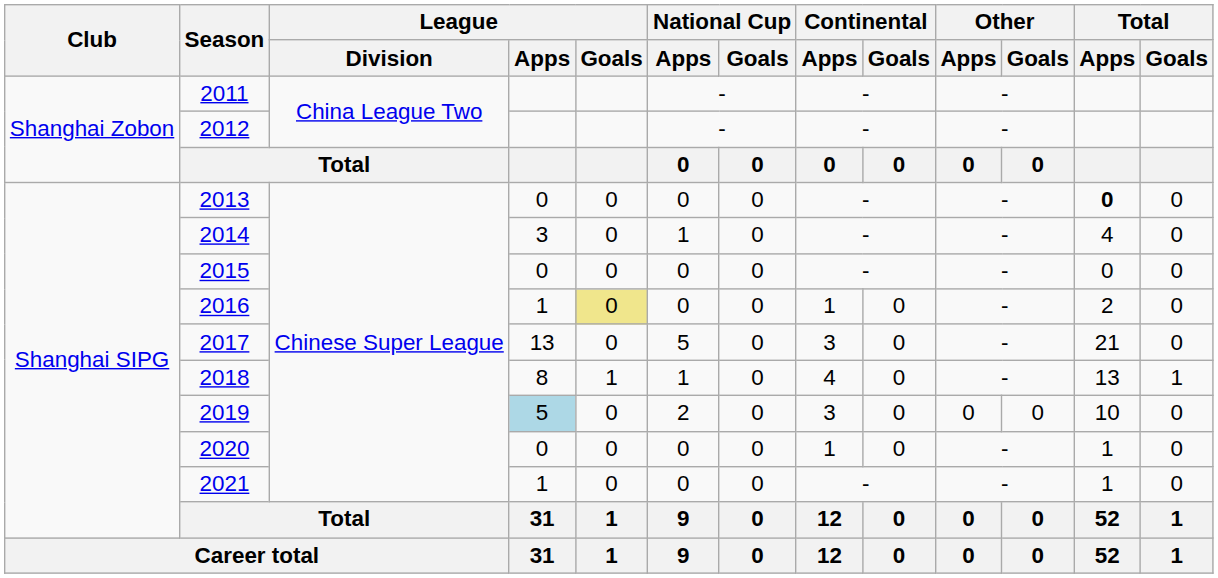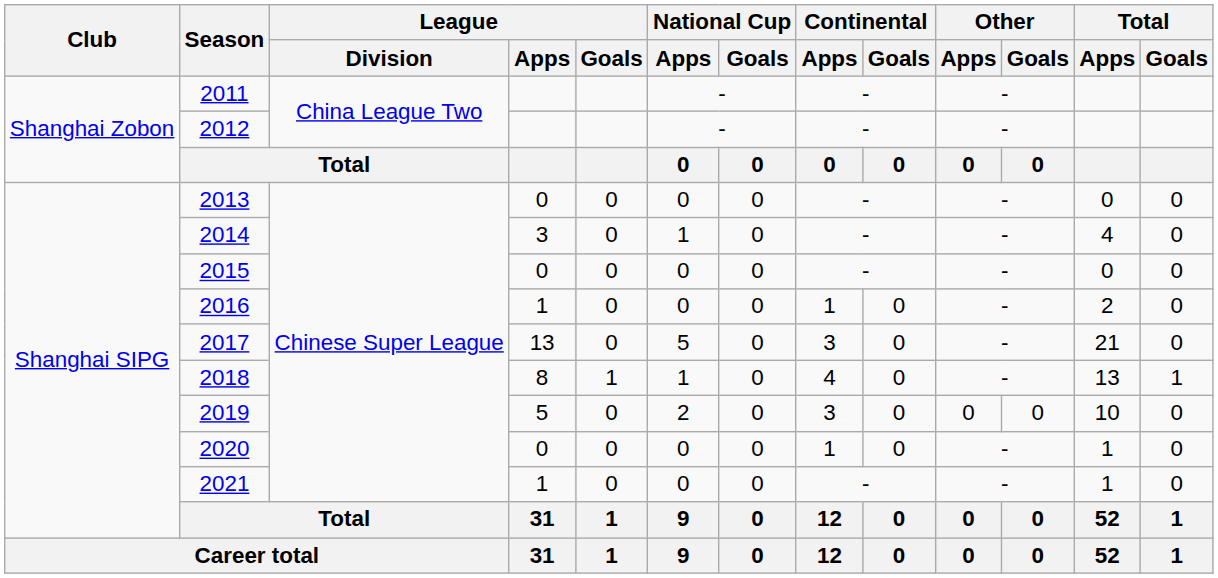(1107, 199) bold -> (1107, 199) normal
(612, 306) khaki background -> (612, 306) no background
(542, 413) lightblue background -> (542, 413) no background
